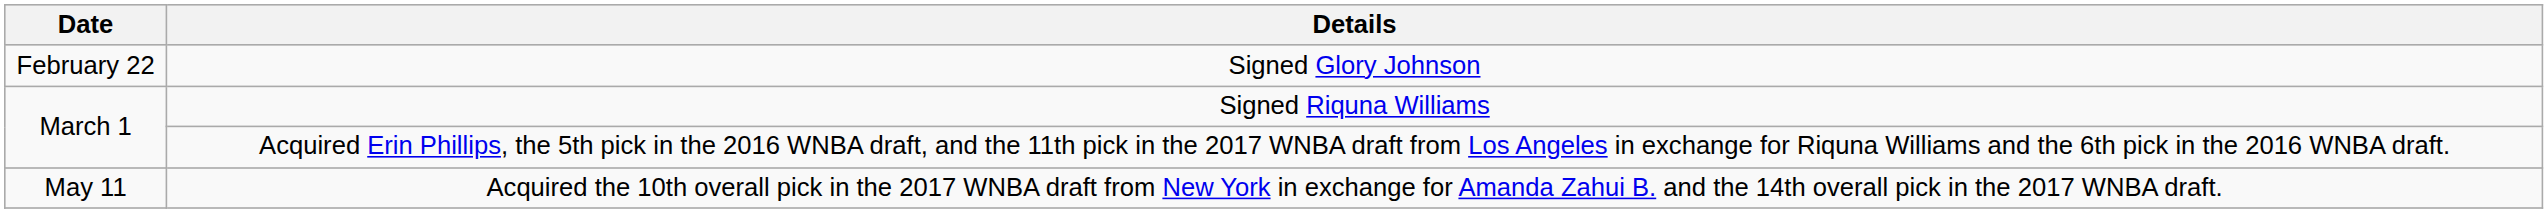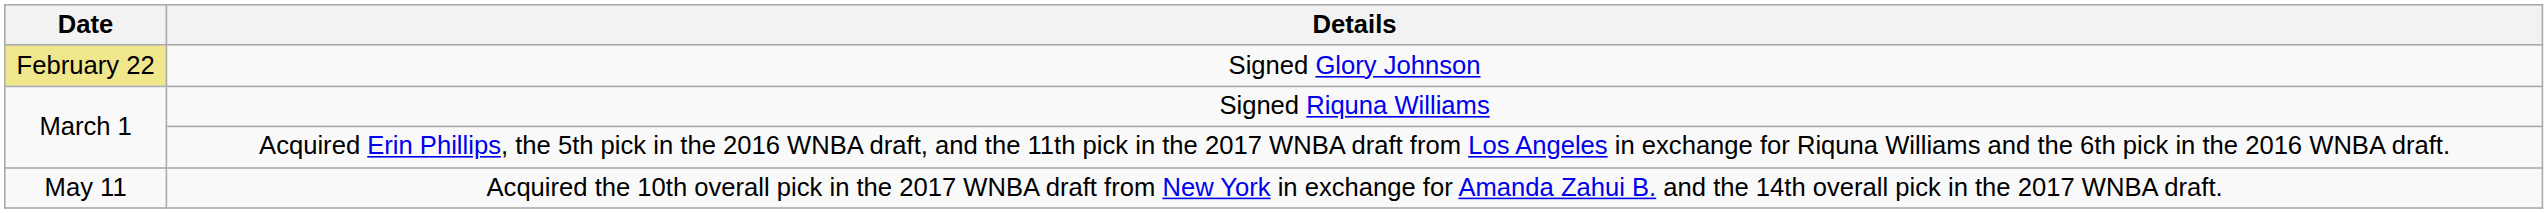(86, 65) no background -> (86, 65) khaki background
